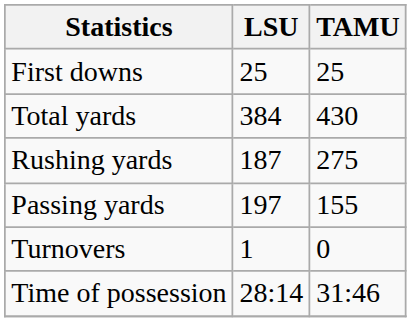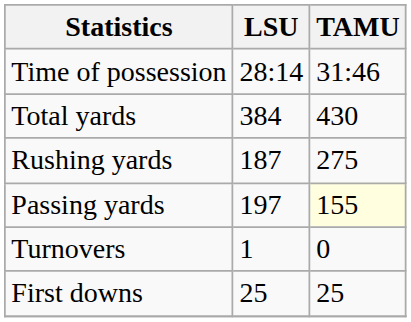rows swapped: (77, 71) <-> (119, 293)
(337, 204) no background -> (337, 204) lightyellow background
